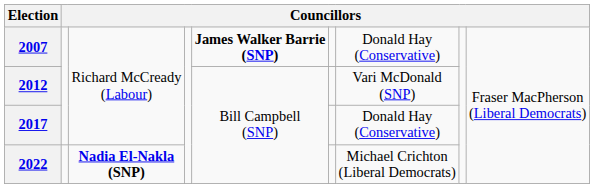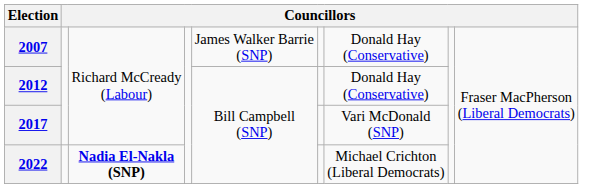(260, 46) bold -> (254, 46) normal
(397, 85) Vari McDonald (SNP) -> (386, 85) Donald Hay (Conservative)
(397, 124) Donald Hay (Conservative) -> (386, 124) Vari McDonald (SNP)
